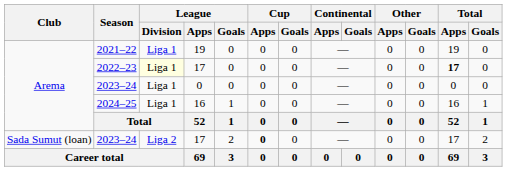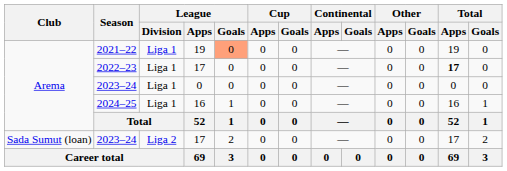(231, 49) no background -> (231, 49) lightsalmon background
(162, 67) lightyellow background -> (162, 67) no background
(263, 139) bold -> (263, 139) normal
